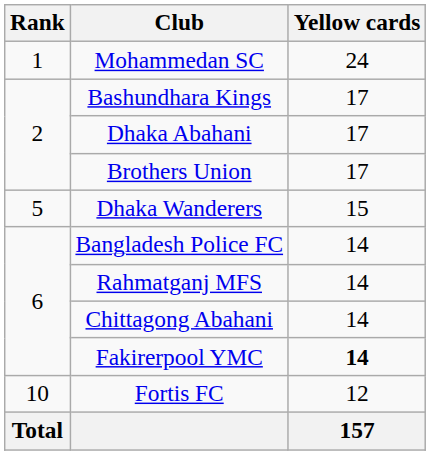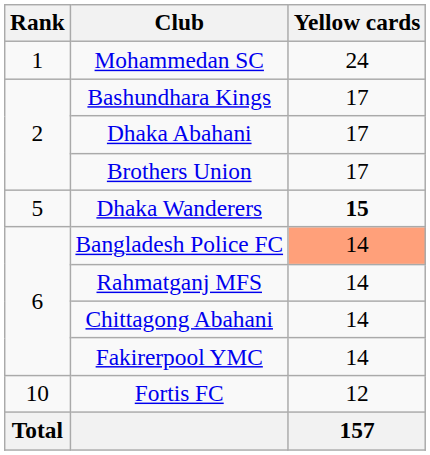(357, 208) normal -> (357, 208) bold
(357, 245) no background -> (357, 245) lightsalmon background
(357, 356) bold -> (357, 356) normal
